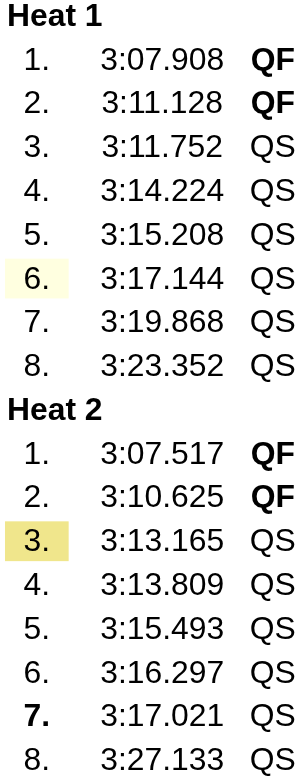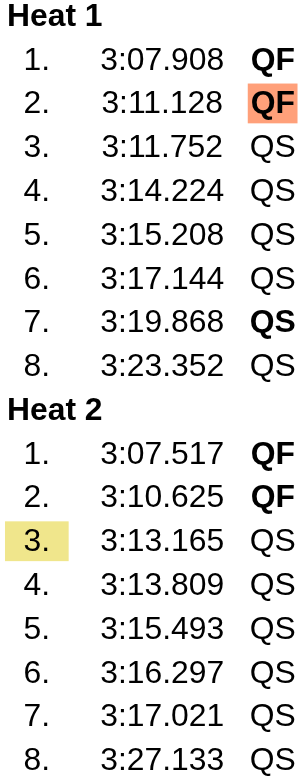(273, 102) no background -> (273, 102) lightsalmon background
(37, 278) lightyellow background -> (37, 278) no background
(273, 321) normal -> (273, 321) bold
(37, 715) bold -> (37, 715) normal
